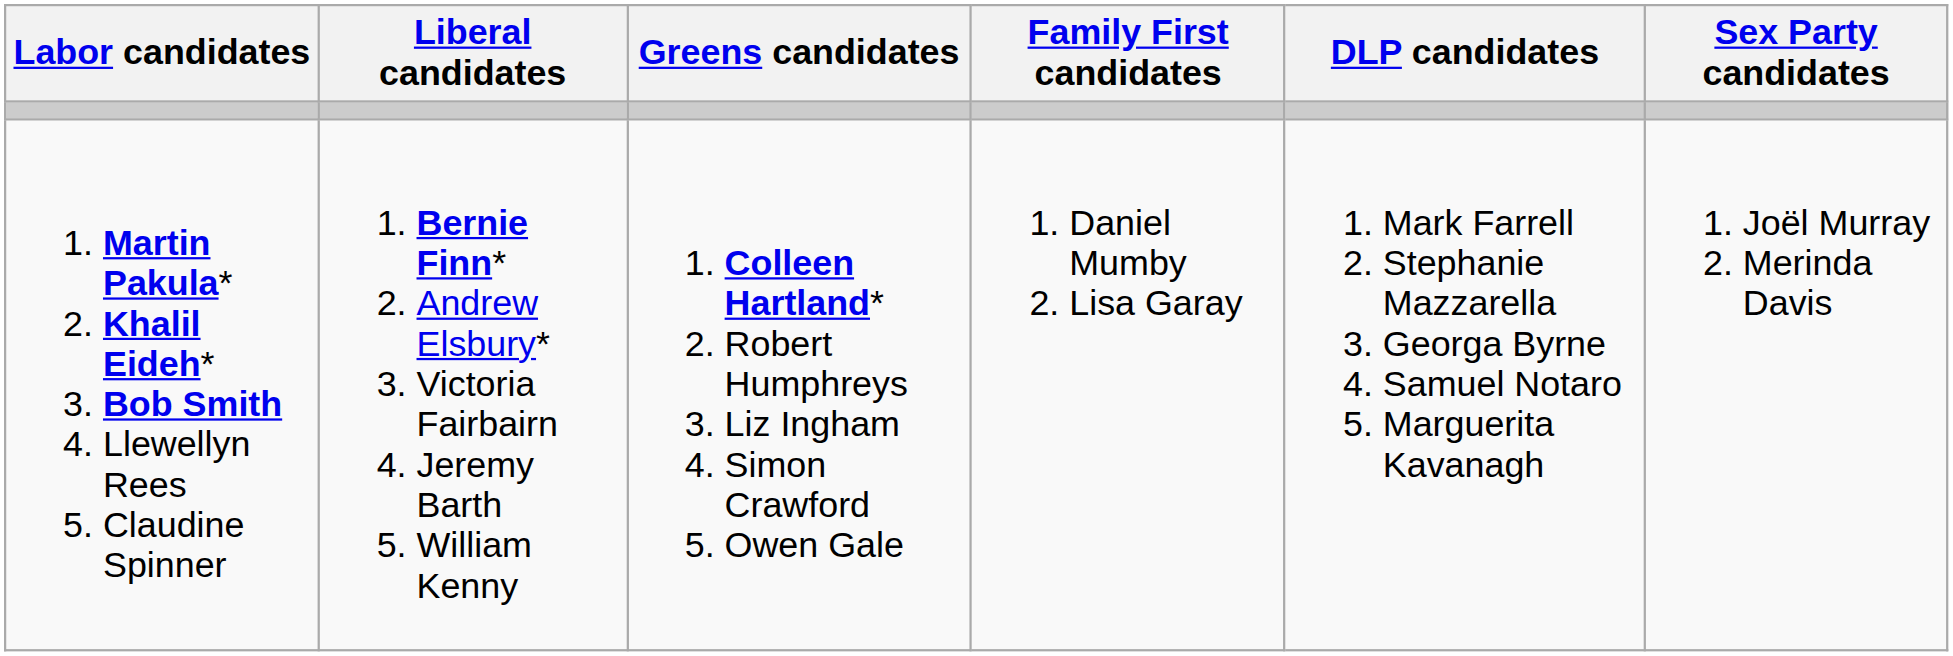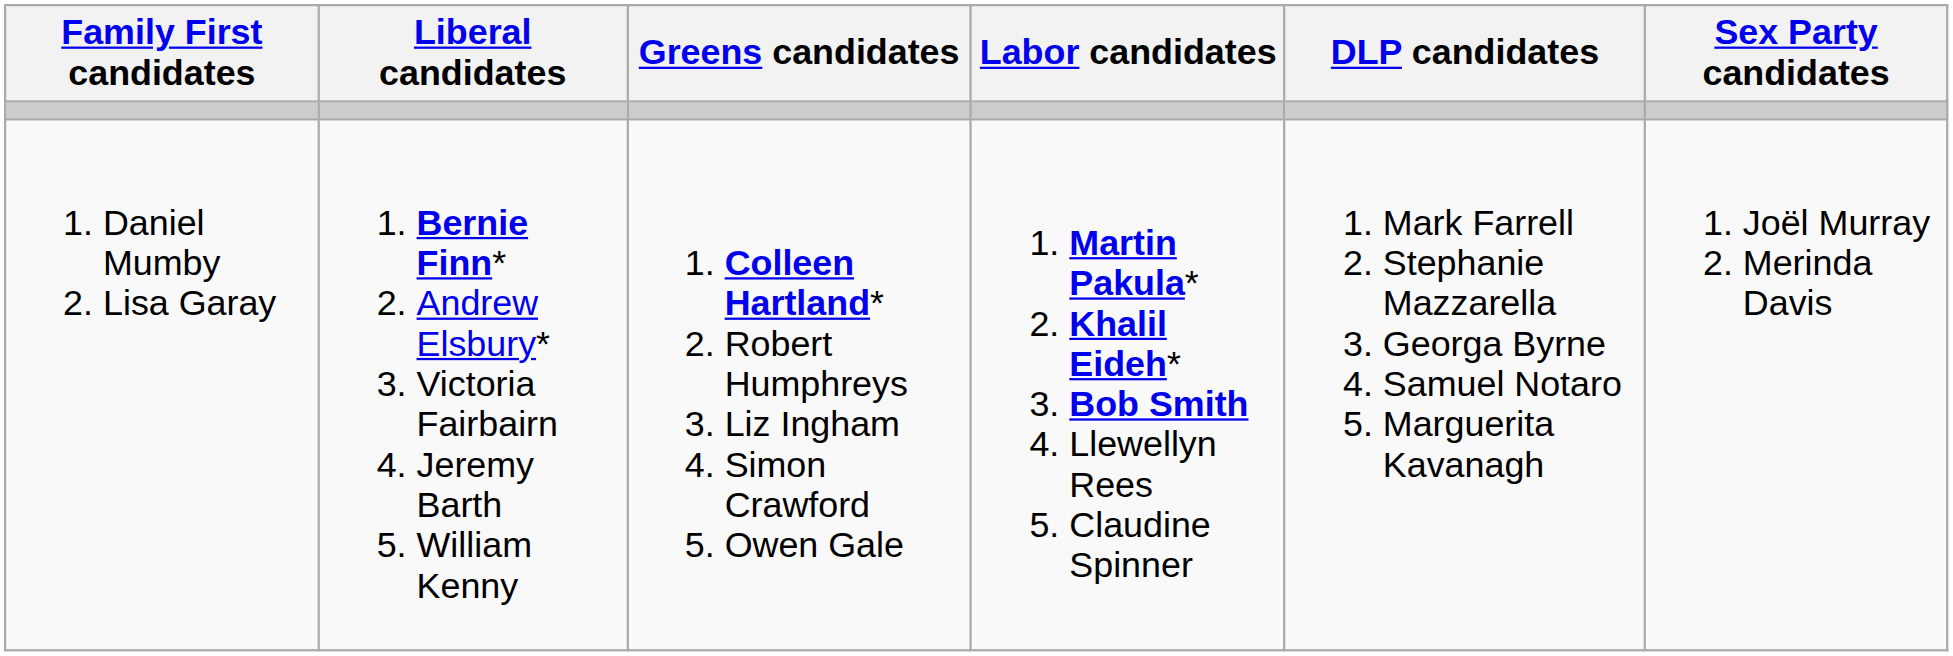columns swapped: (162, 53) <-> (1128, 53)
